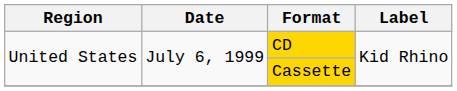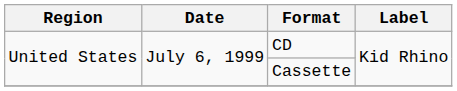(282, 45) gold background -> (282, 45) no background
(312, 72) gold background -> (312, 72) no background
